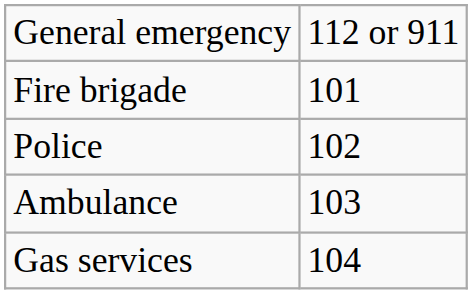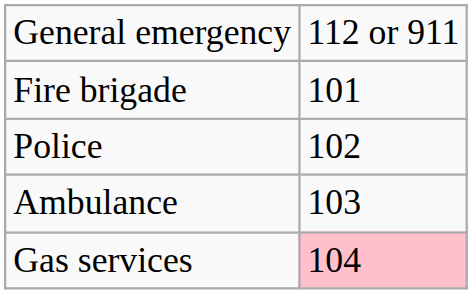(334, 259) no background -> (334, 259) pink background
